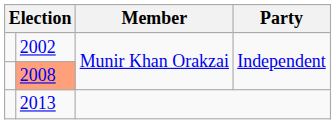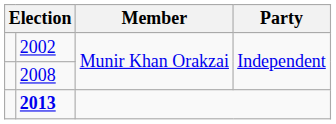(38, 75) lightsalmon background -> (38, 75) no background
(38, 103) normal -> (38, 103) bold
